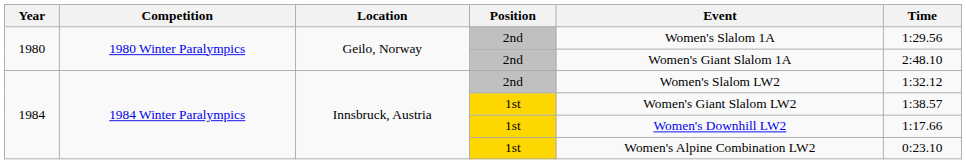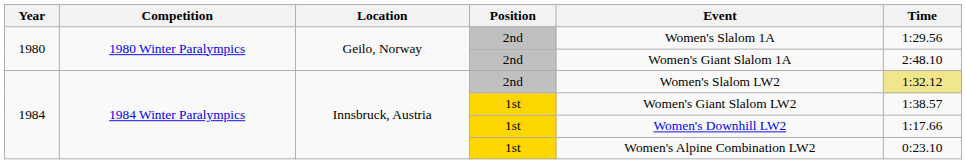(922, 82) no background -> (922, 82) khaki background
